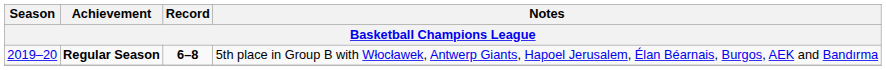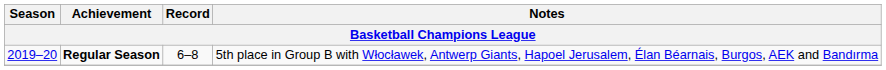(188, 55) bold -> (188, 55) normal
